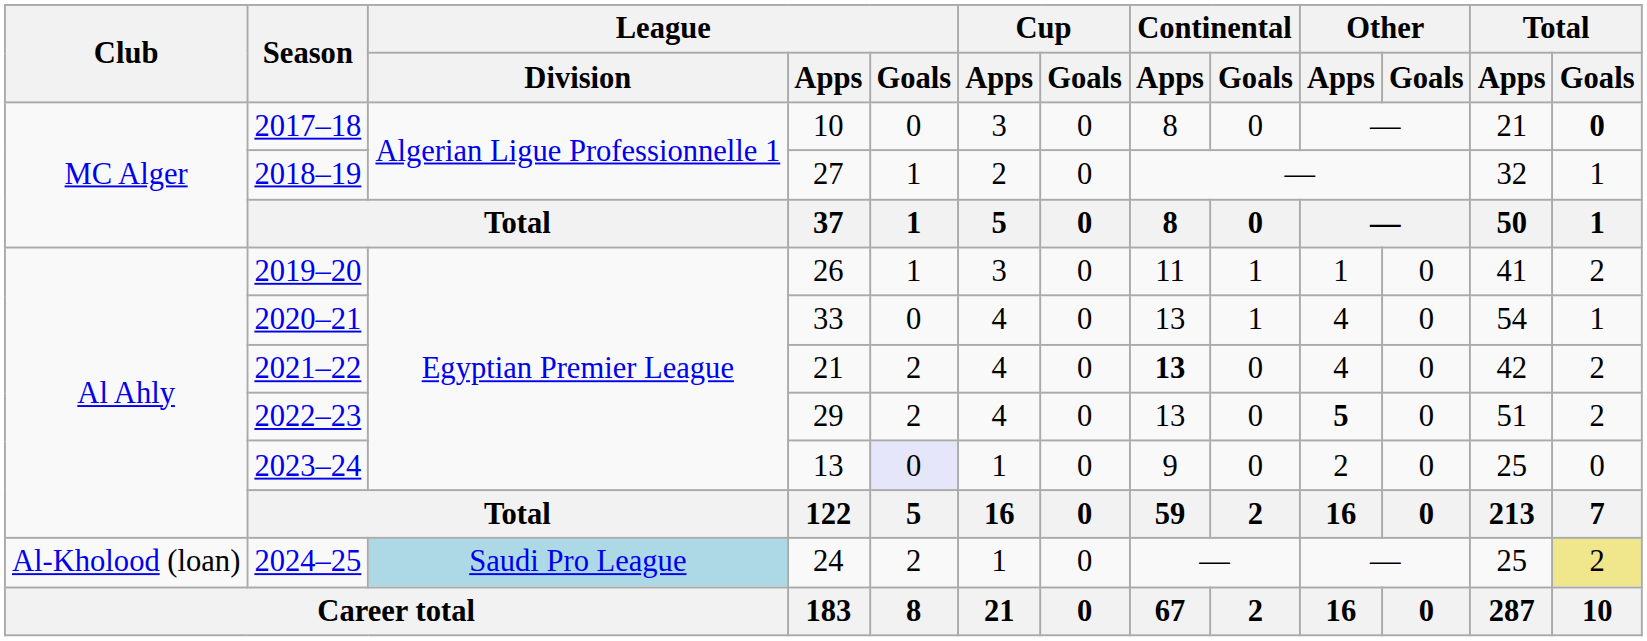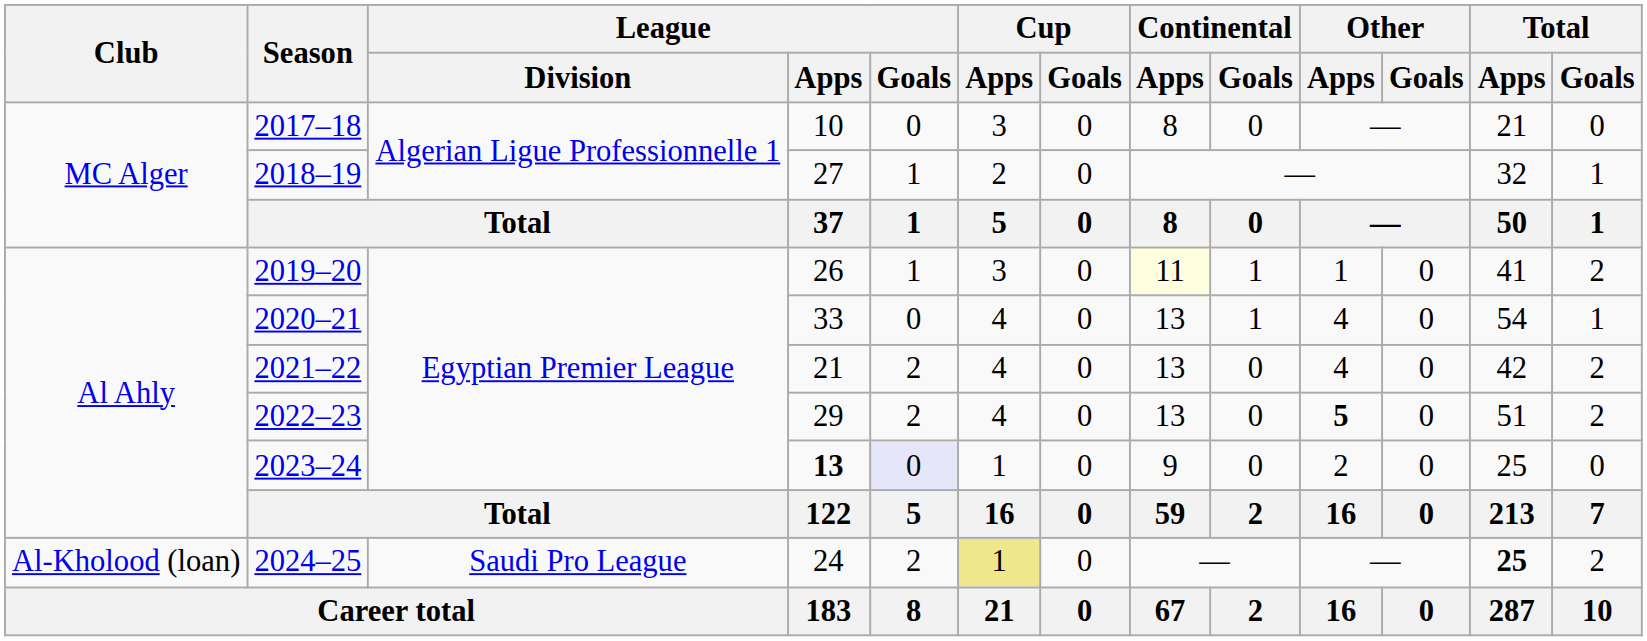(1597, 125) bold -> (1597, 125) normal
(1170, 271) no background -> (1170, 271) lightyellow background
(1170, 367) bold -> (1170, 367) normal
(828, 464) normal -> (828, 464) bold
(578, 561) lightblue background -> (578, 561) no background
(999, 561) no background -> (999, 561) khaki background
(1512, 561) normal -> (1512, 561) bold
(1597, 561) khaki background -> (1597, 561) no background
